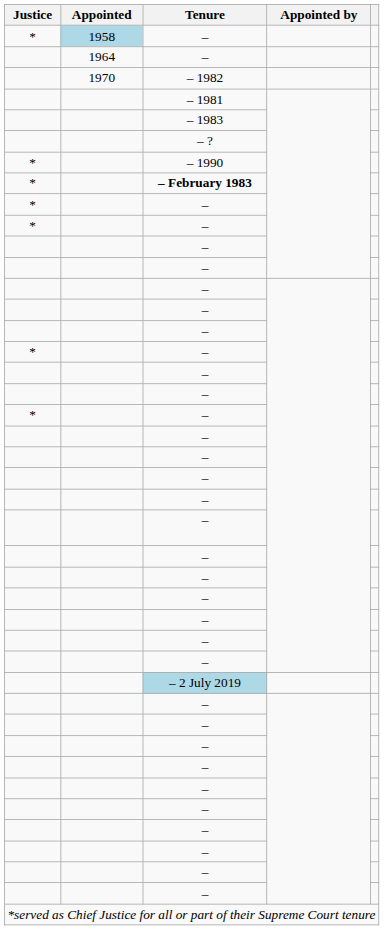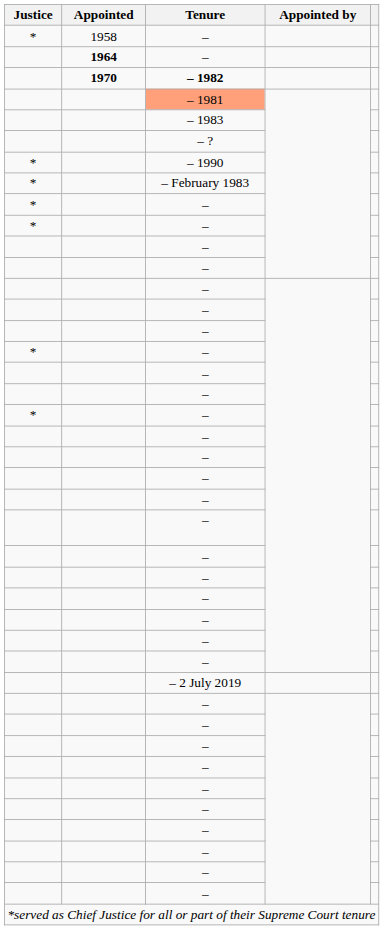(102, 36) lightblue background -> (104, 36) no background
(102, 57) normal -> (104, 57) bold
(102, 78) normal -> (104, 78) bold
(205, 78) normal -> (205, 78) bold
(205, 99) no background -> (205, 99) lightsalmon background
(205, 183) bold -> (205, 183) normal
(205, 682) lightblue background -> (205, 682) no background
